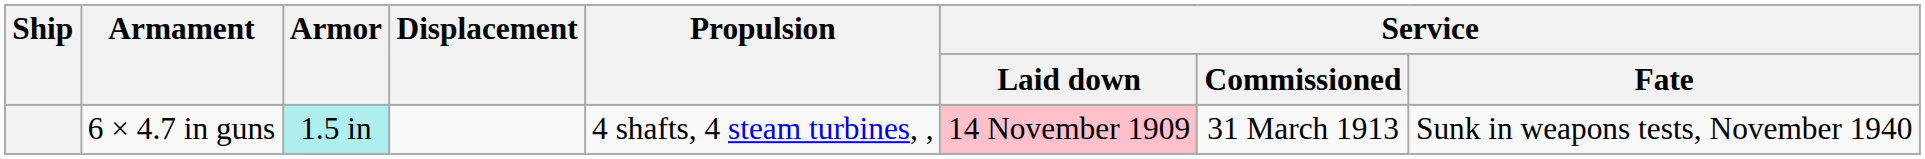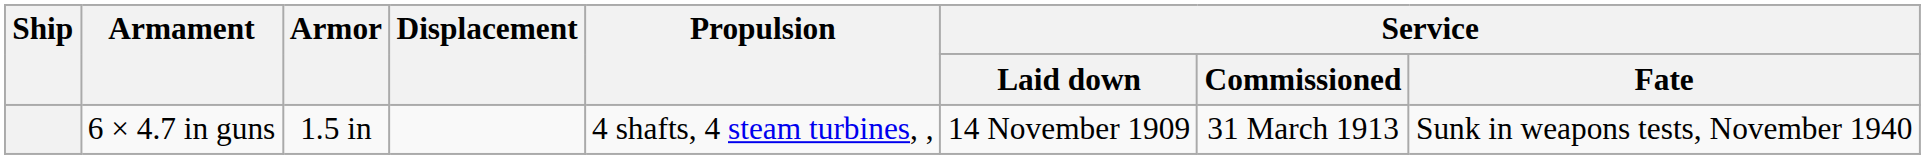(336, 128) paleturquoise background -> (336, 128) no background
(1069, 128) pink background -> (1069, 128) no background
